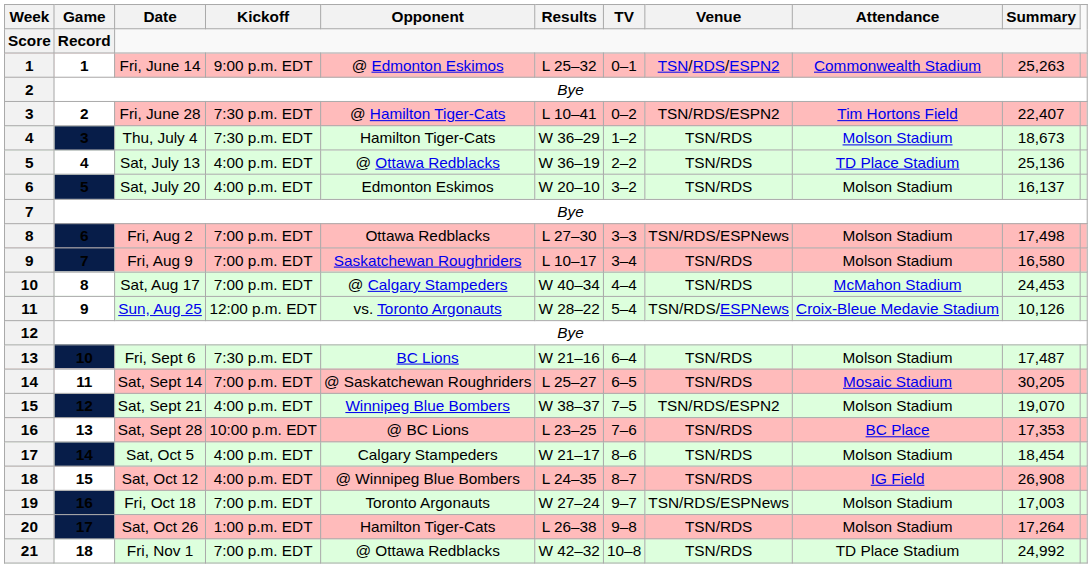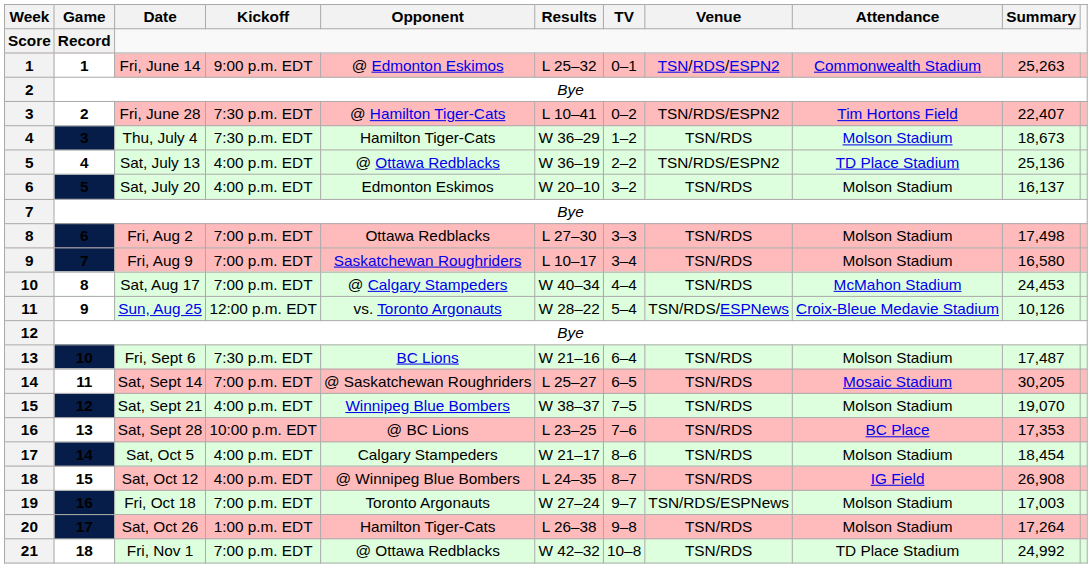(719, 163) TSN/RDS -> (719, 163) TSN/RDS/ESPN2
(719, 236) TSN/RDS/ESPNews -> (719, 236) TSN/RDS
(719, 406) TSN/RDS/ESPN2 -> (719, 406) TSN/RDS
